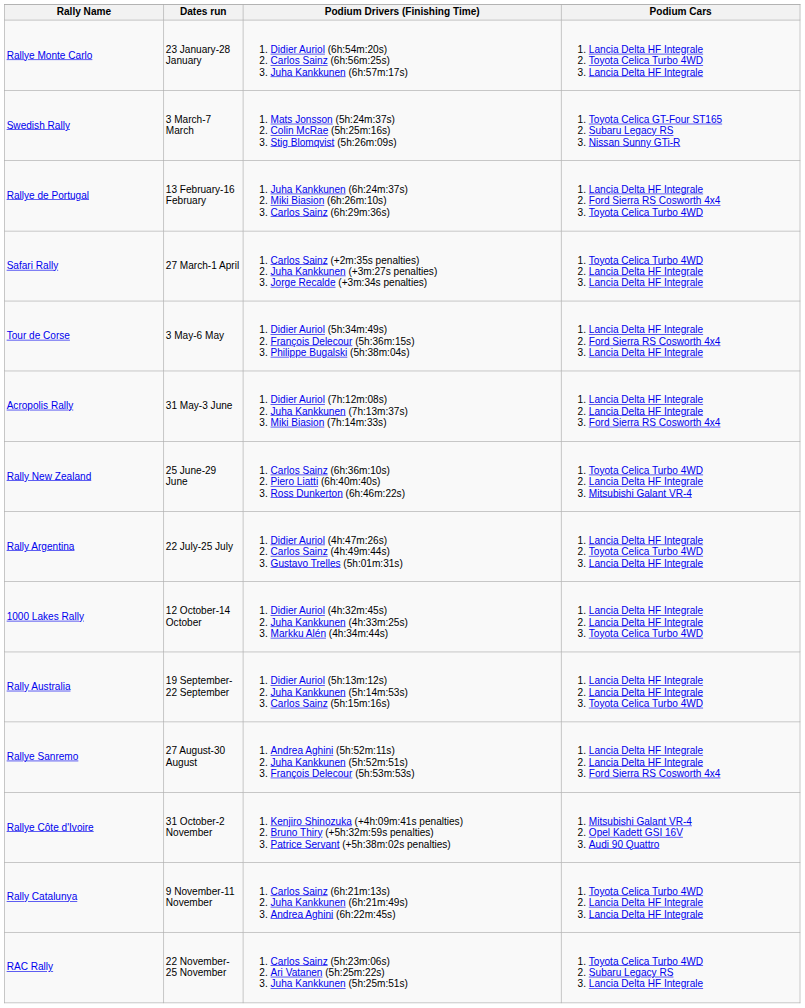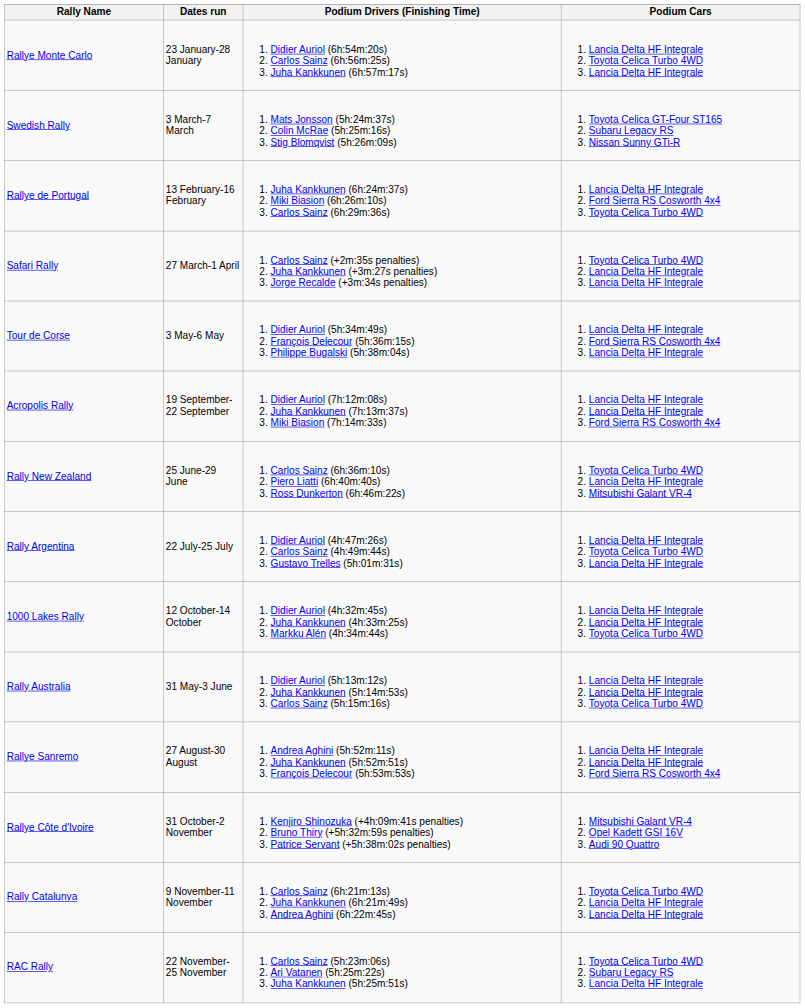(199, 406) 31 May-3 June -> (199, 406) 19 September-22 September
(199, 687) 19 September-22 September -> (199, 687) 31 May-3 June
